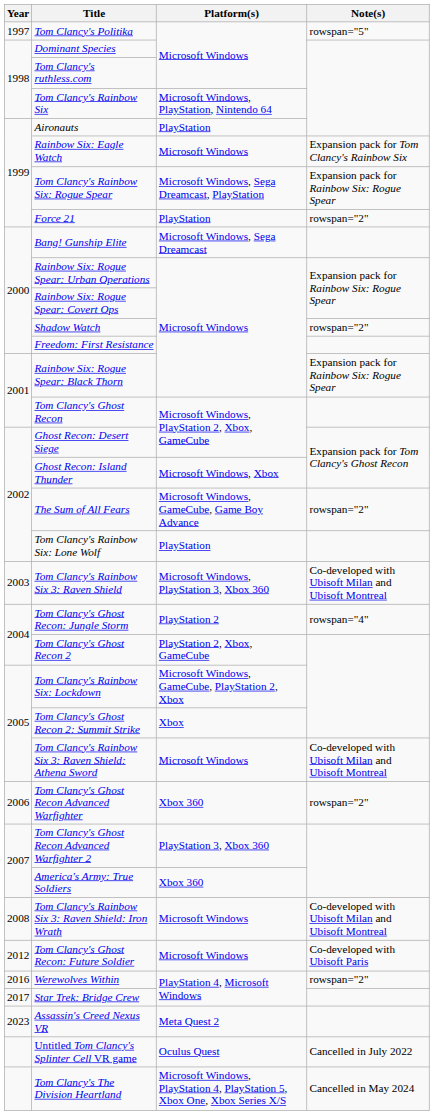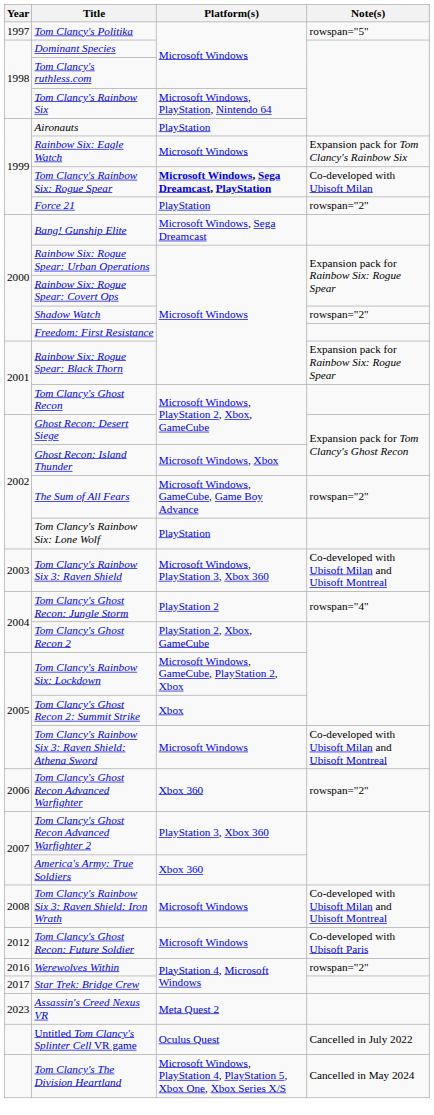(217, 188) normal -> (220, 181) bold
(355, 188) Expansion pack for Rainbow Six: Rogue Spear -> (352, 181) Co-developed with Ubisoft Milan
